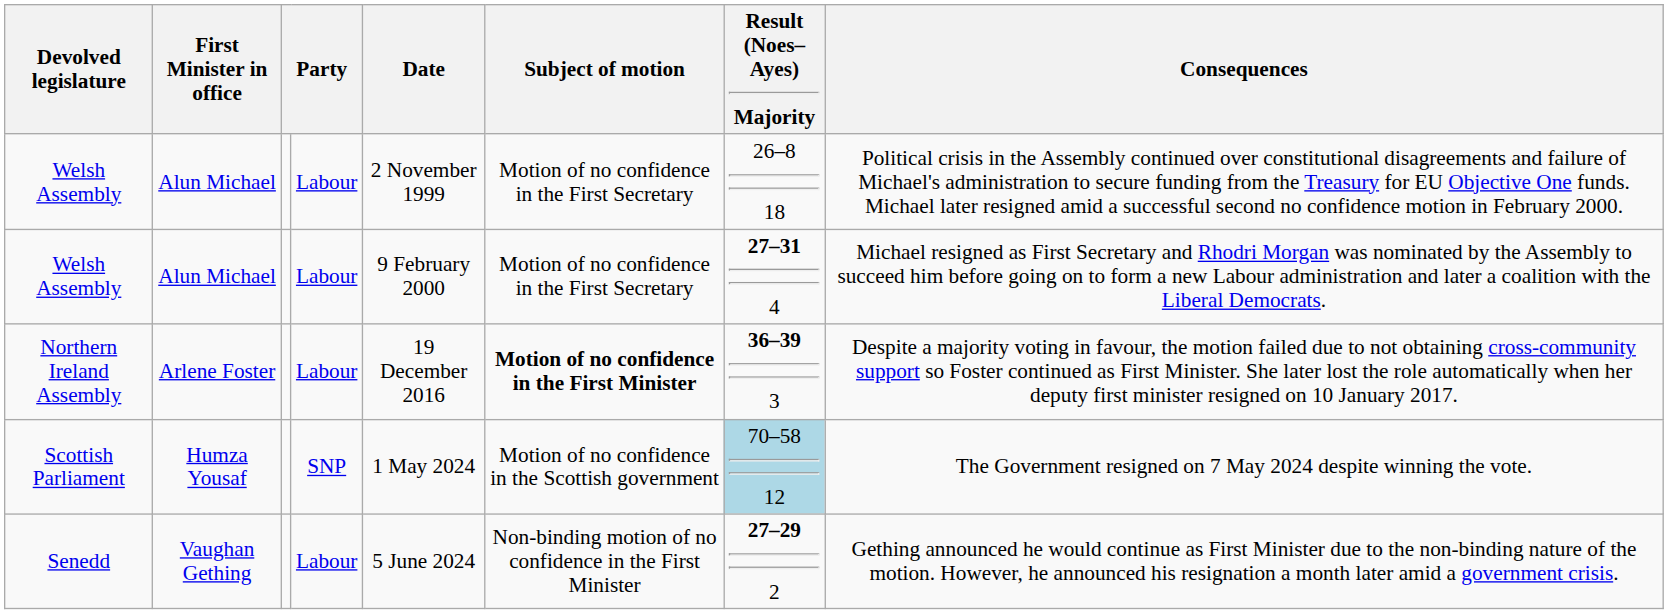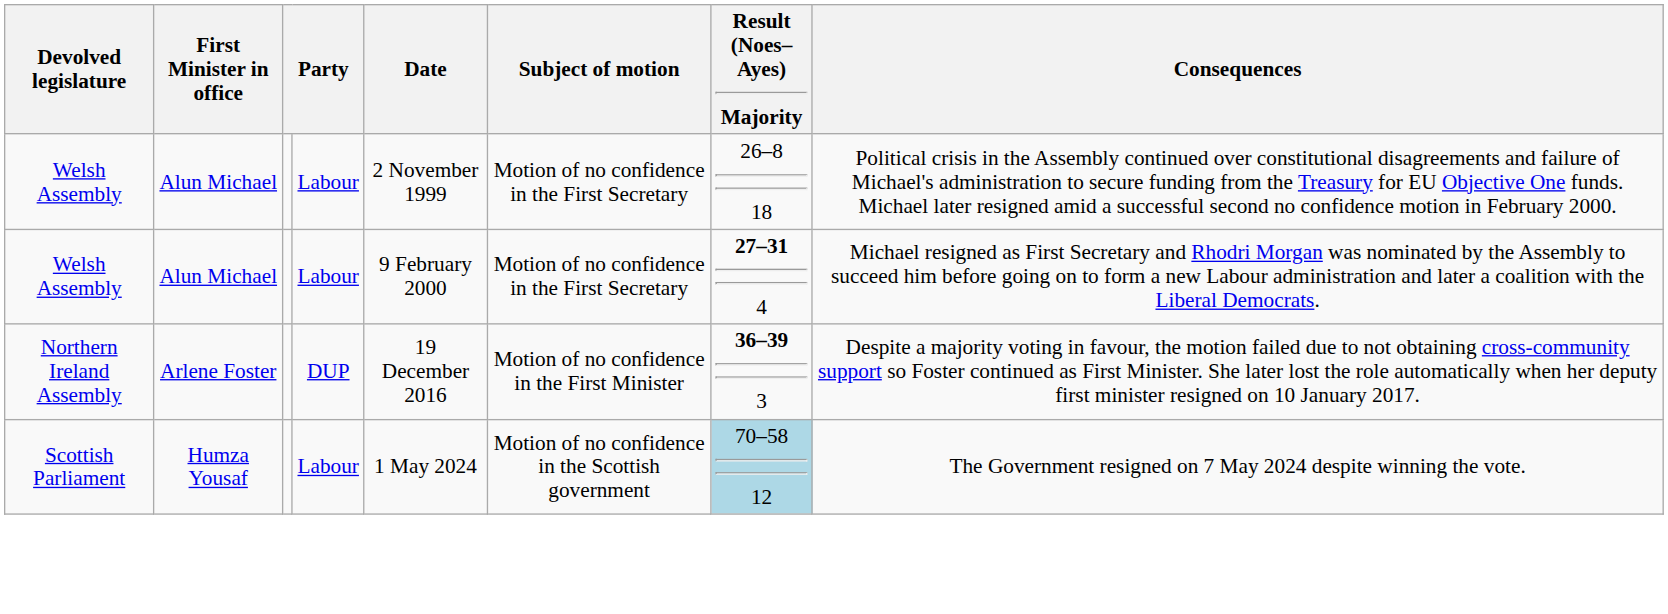(327, 371) Labour -> (328, 371) DUP
(605, 371) bold -> (599, 371) normal
(327, 466) SNP -> (328, 466) Labour
- row: (79, 561)
